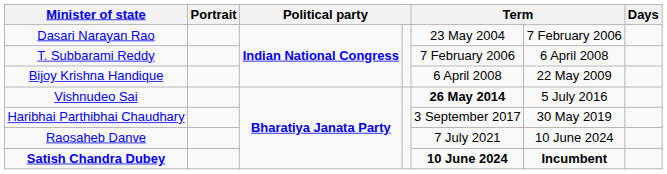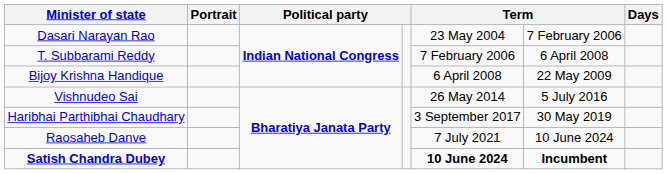(467, 96) bold -> (467, 96) normal
